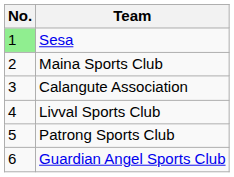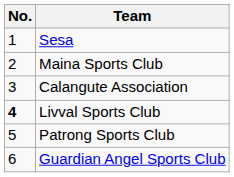(12, 40) lightgreen background -> (12, 40) no background
(12, 111) normal -> (12, 111) bold
